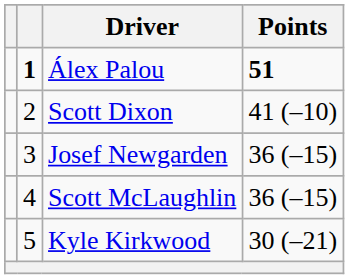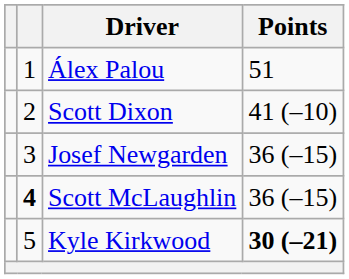(29, 68) bold -> (29, 68) normal
(261, 68) bold -> (261, 68) normal
(29, 197) normal -> (29, 197) bold
(293, 240) normal -> (293, 240) bold
